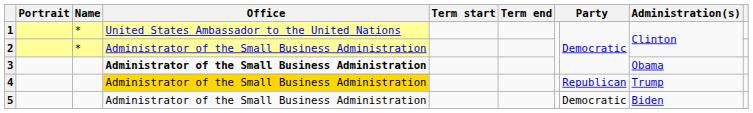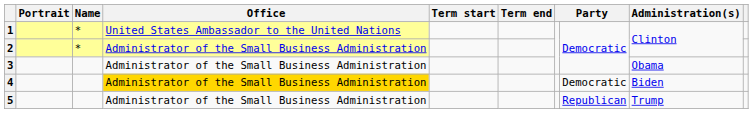(266, 65) bold -> (266, 65) normal
(594, 83) Republican -> (594, 83) Democratic
(648, 83) Trump -> (648, 83) Biden
(594, 100) Democratic -> (594, 100) Republican
(648, 100) Biden -> (648, 100) Trump
